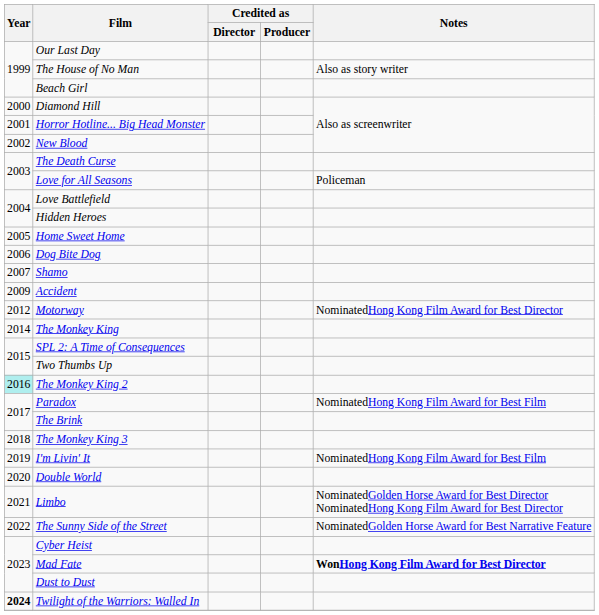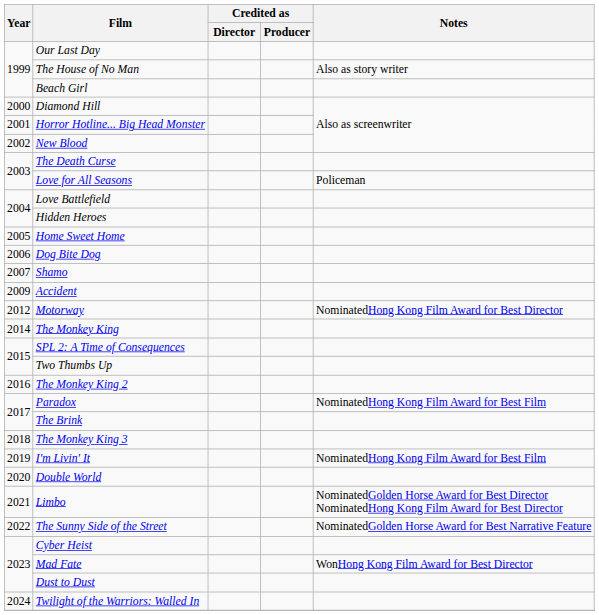(19, 384) paleturquoise background -> (19, 384) no background
(431, 564) bold -> (424, 564) normal
(19, 601) bold -> (19, 601) normal
